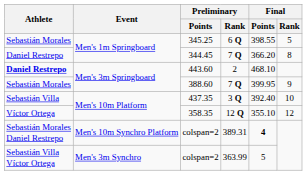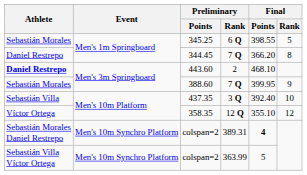(108, 158) Men's 3m Synchro -> (127, 158) Men's 10m Synchro Platform
